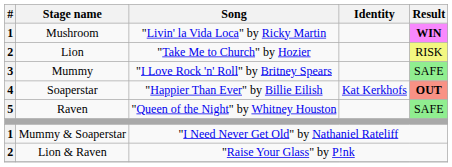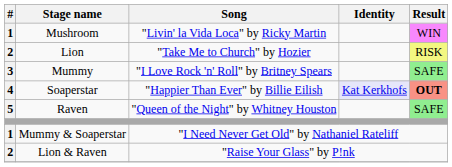(429, 33) bold -> (429, 33) normal
(374, 90) no background -> (374, 90) lavender background
